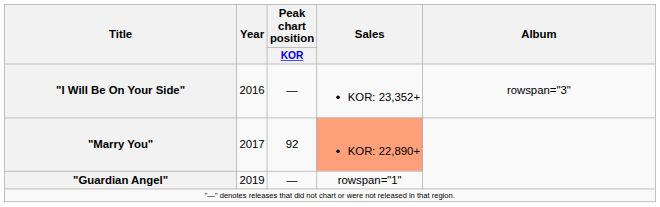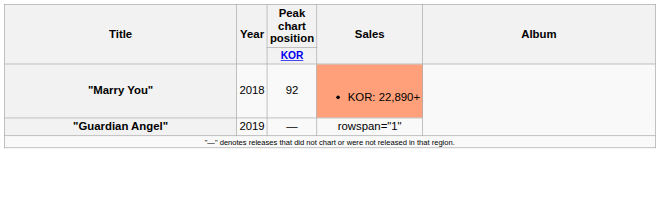- row: (121, 90)
(252, 144) 2017 -> (252, 90) 2018
